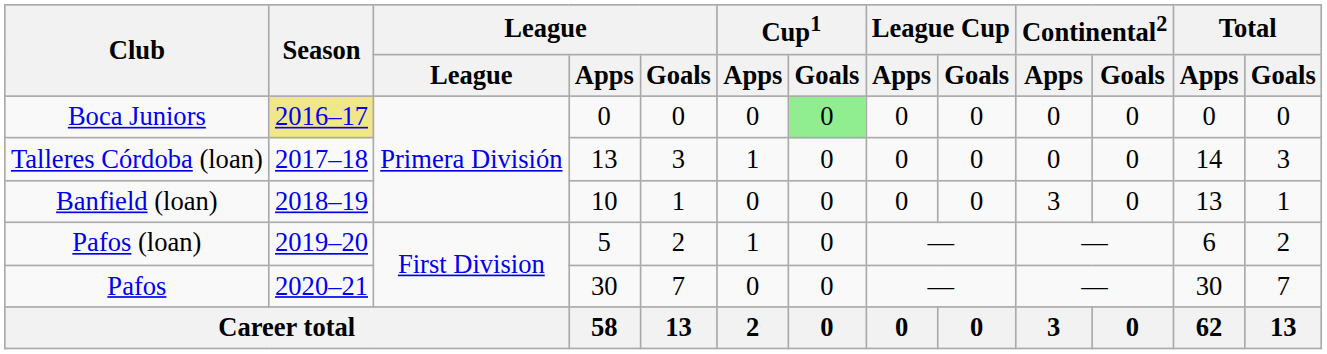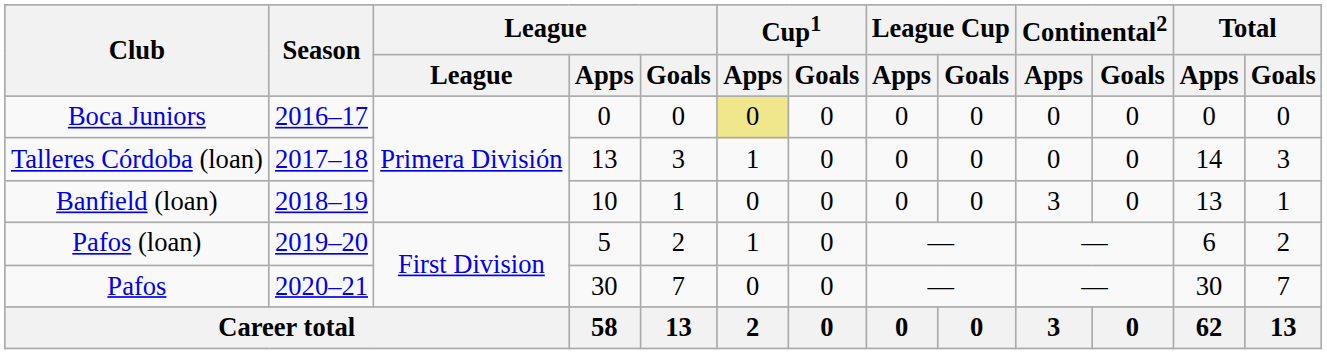(322, 116) khaki background -> (322, 116) no background
(753, 116) no background -> (753, 116) khaki background
(827, 116) lightgreen background -> (827, 116) no background
